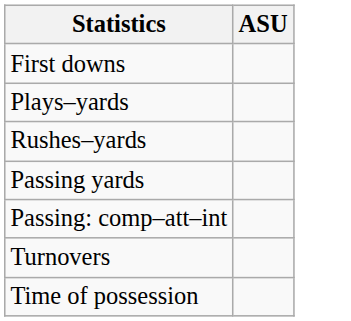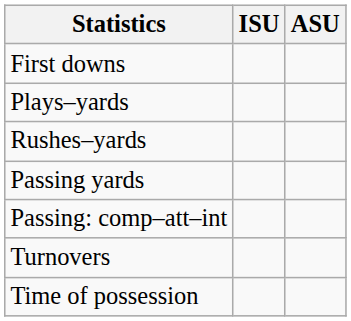+ column: (259, 24)
